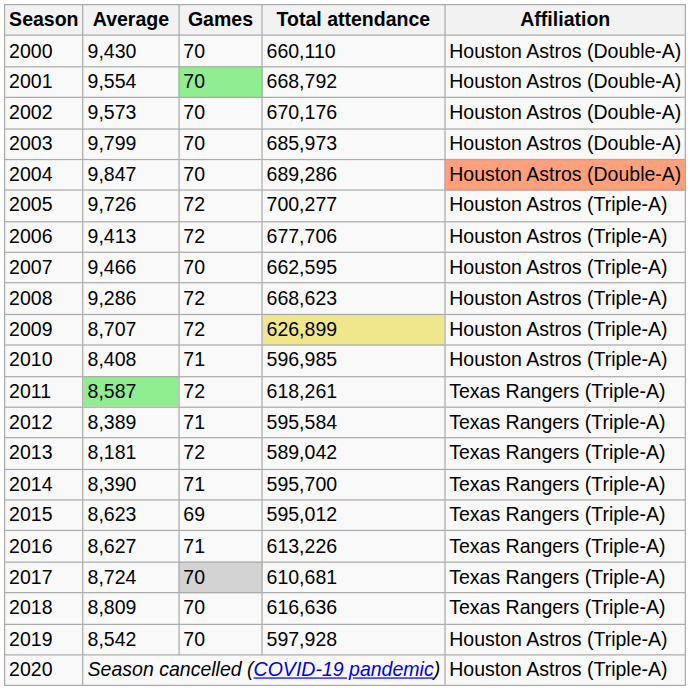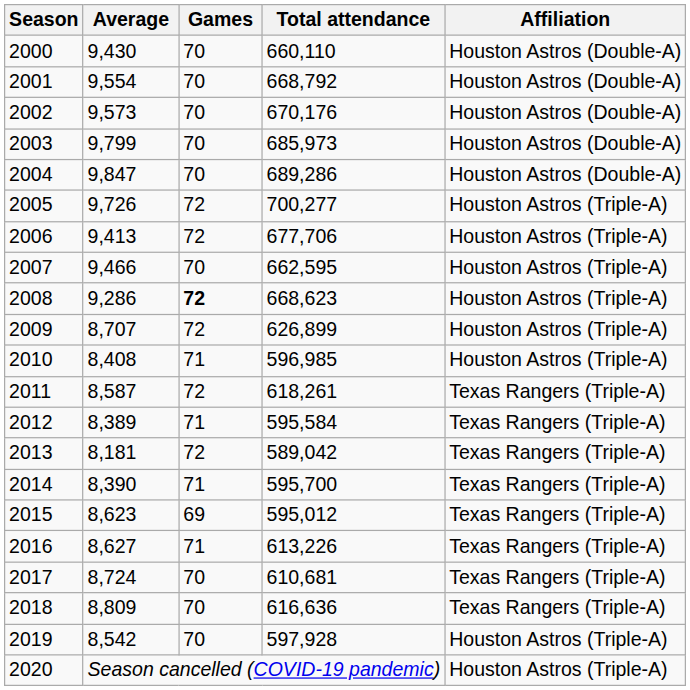(194, 81) lightgreen background -> (194, 81) no background
(565, 174) lightsalmon background -> (565, 174) no background
(194, 298) normal -> (194, 298) bold
(302, 329) khaki background -> (302, 329) no background
(112, 391) lightgreen background -> (112, 391) no background
(194, 577) lightgrey background -> (194, 577) no background
